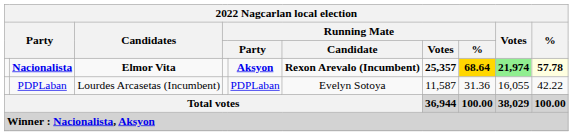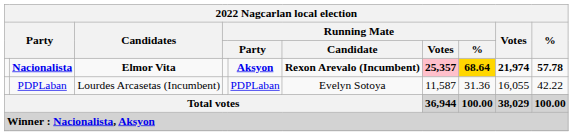(441, 67) no background -> (441, 67) pink background
(514, 67) lightgreen background -> (514, 67) no background
(550, 67) lightyellow background -> (550, 67) no background
